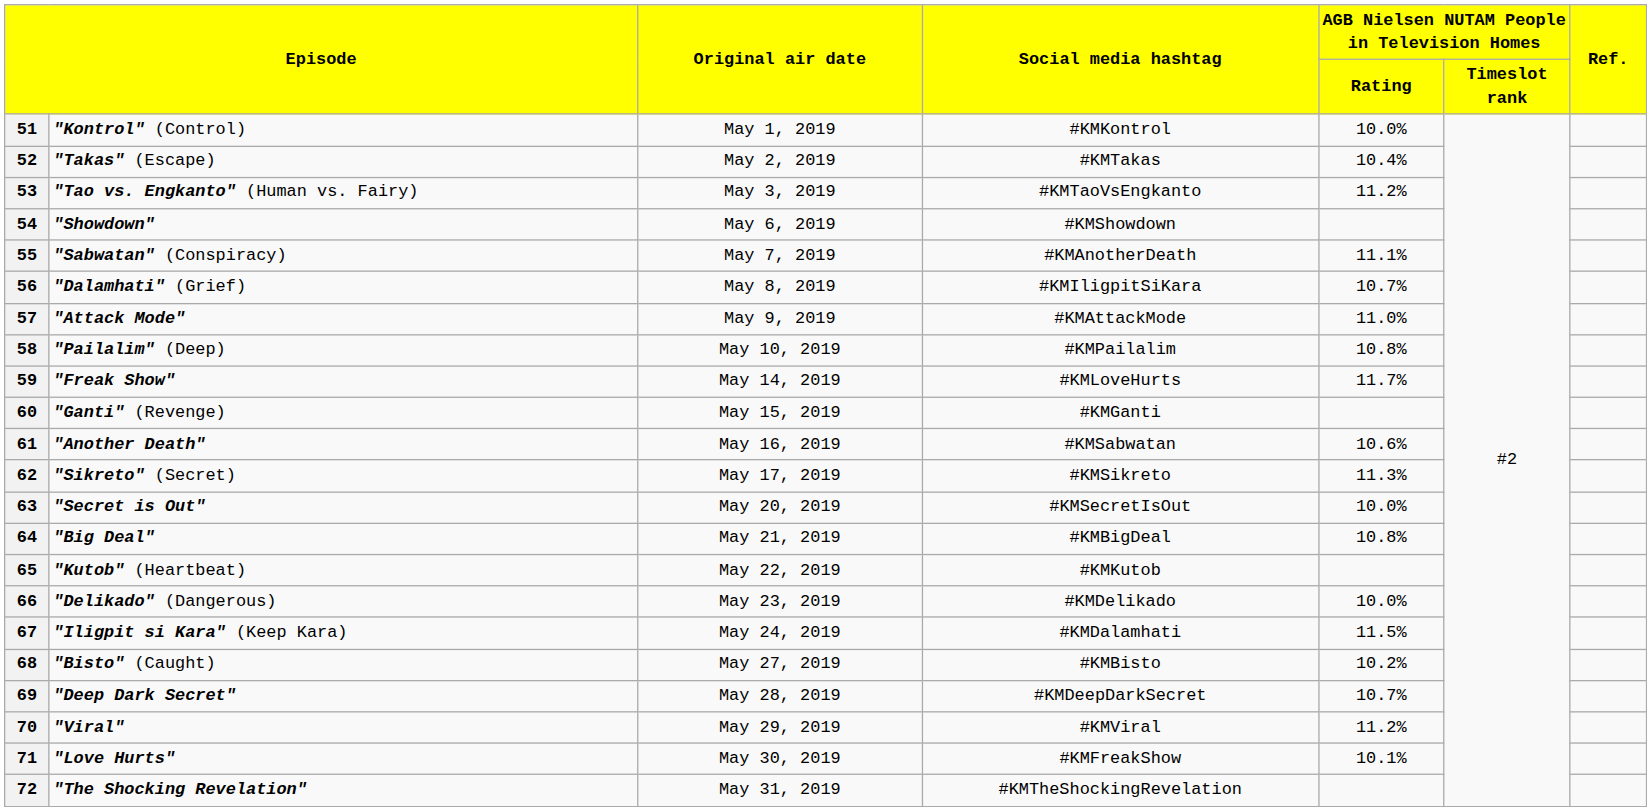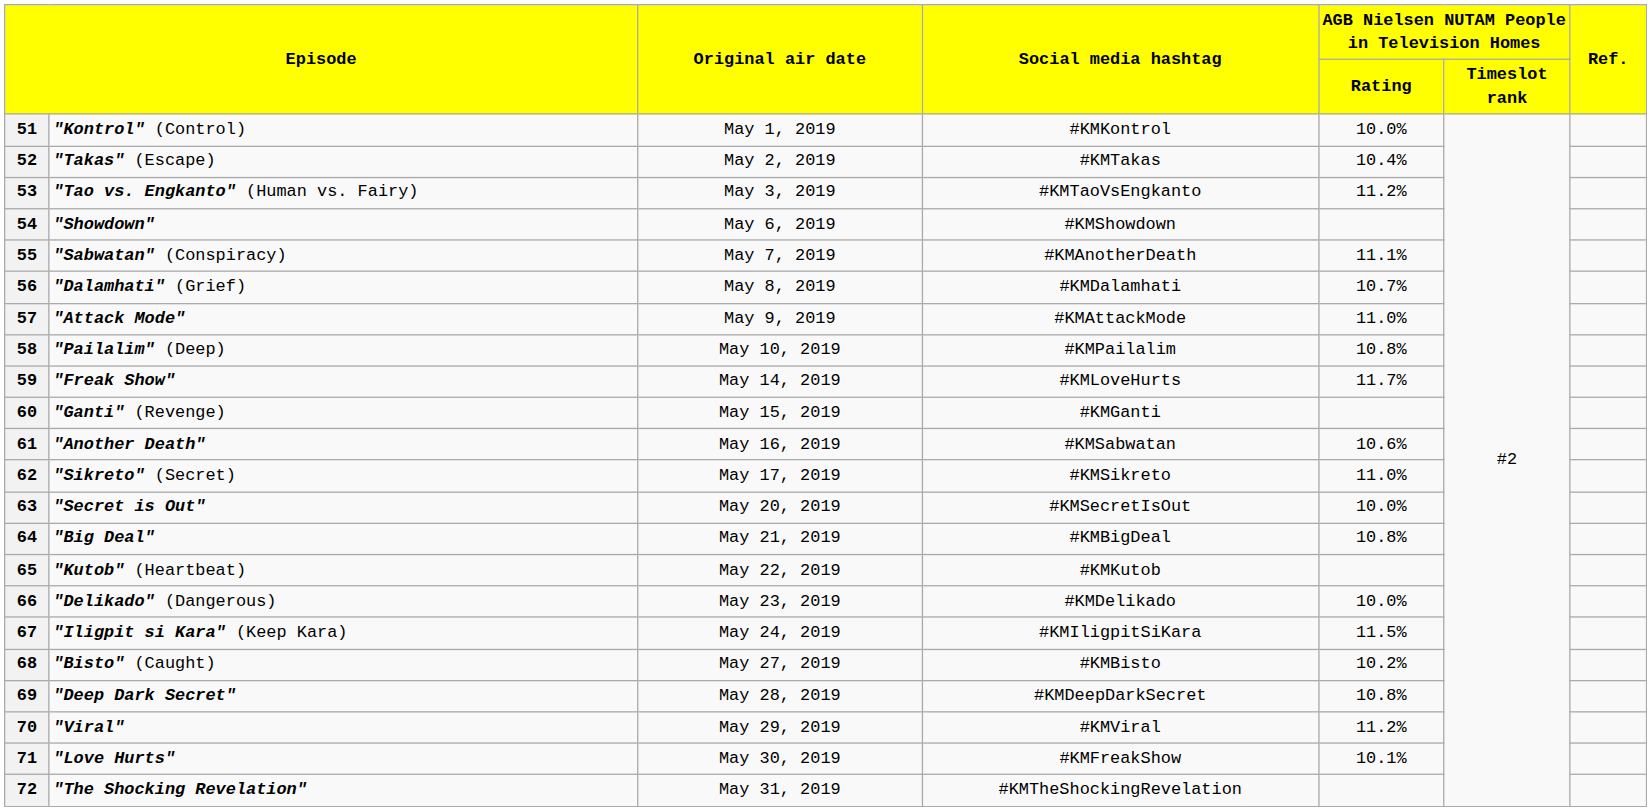(1120, 287) #KMIligpitSiKara -> (1120, 287) #KMDalamhati
(1381, 475) 11.3% -> (1381, 475) 11.0%
(1120, 633) #KMDalamhati -> (1120, 633) #KMIligpitSiKara
(1381, 695) 10.7% -> (1381, 695) 10.8%
